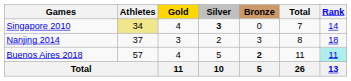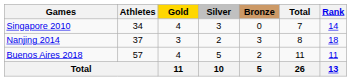(138, 26) khaki background -> (138, 26) no background
(219, 26) bold -> (219, 26) normal
(259, 55) bold -> (259, 55) normal
(333, 55) paleturquoise background -> (333, 55) no background
